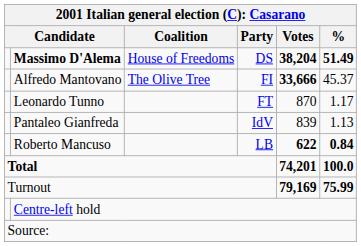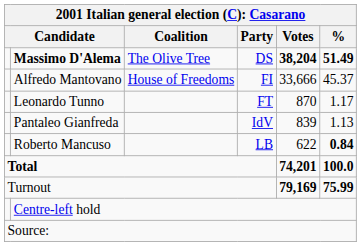(181, 58) House of Freedoms -> (169, 58) The Olive Tree
(169, 79) The Olive Tree -> (181, 79) House of Freedoms
(298, 79) bold -> (298, 79) normal
(306, 144) bold -> (306, 144) normal
